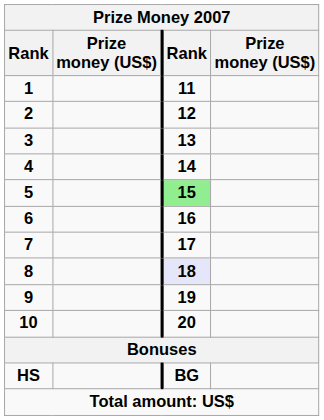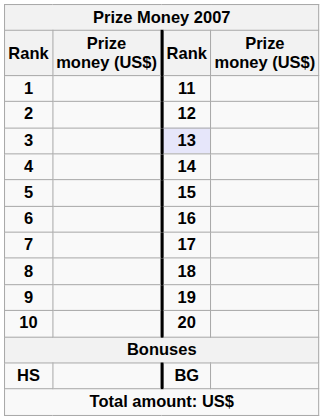(187, 140) no background -> (187, 140) lavender background
(187, 192) lightgreen background -> (187, 192) no background
(187, 271) lavender background -> (187, 271) no background
